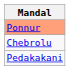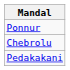(23, 27) lightsalmon background -> (23, 27) no background
